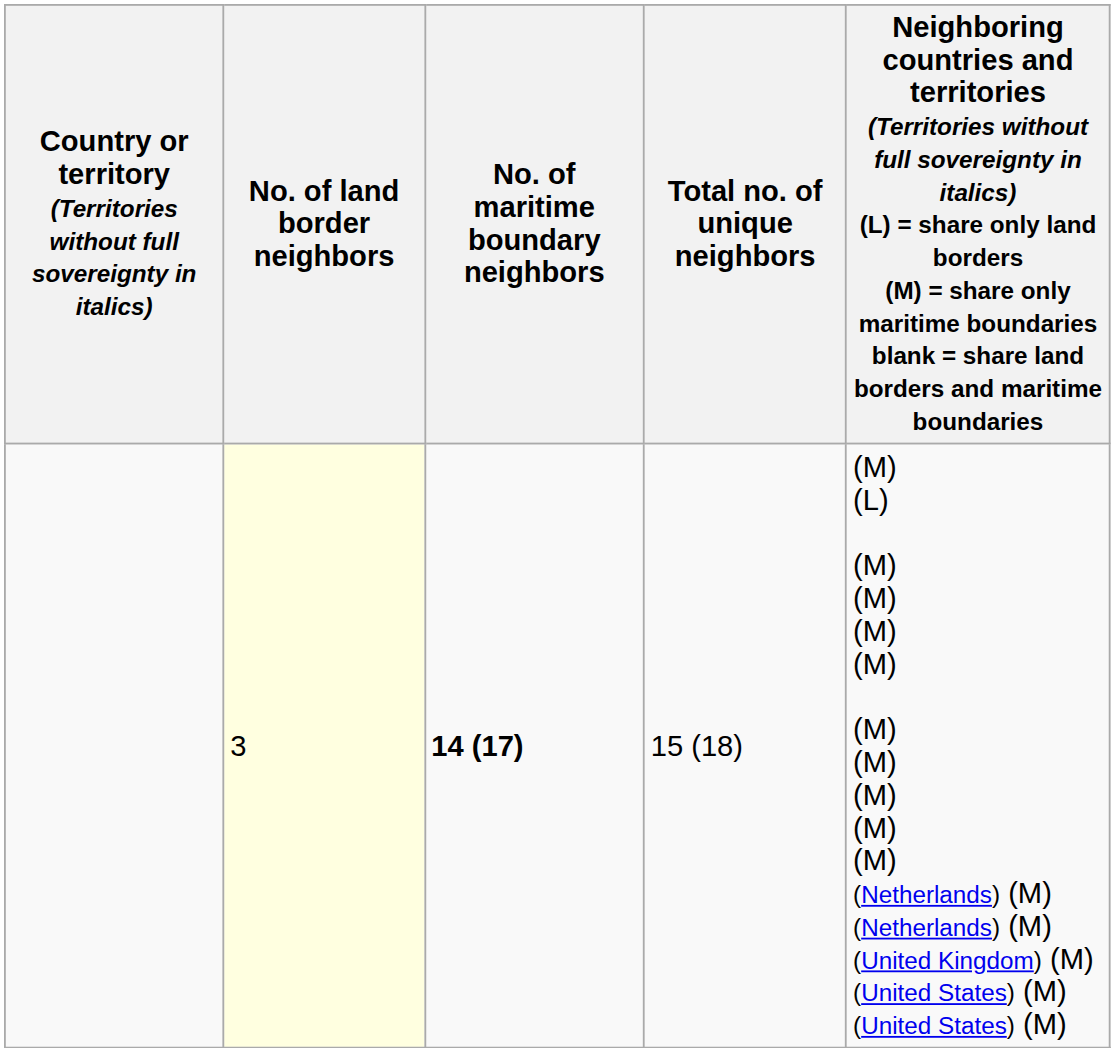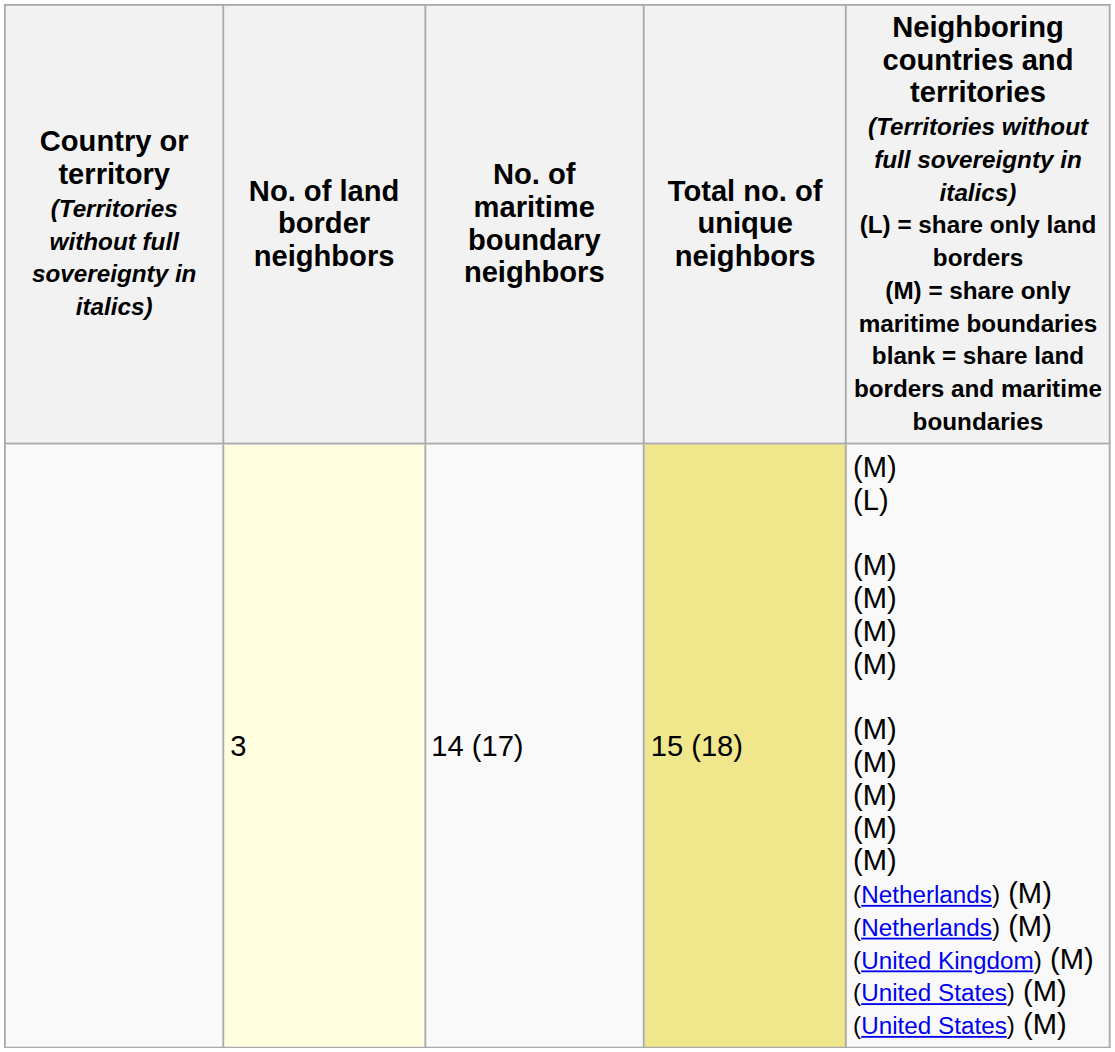(477, 745) bold -> (477, 745) normal
(697, 745) no background -> (697, 745) khaki background
